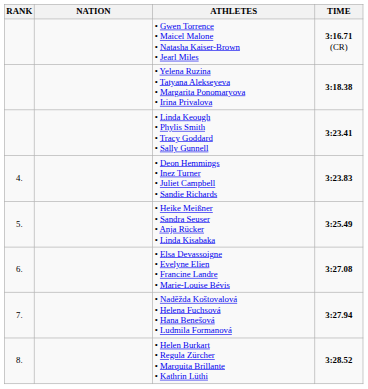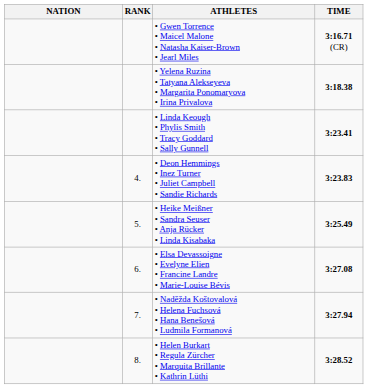columns swapped: (19, 12) <-> (93, 12)
